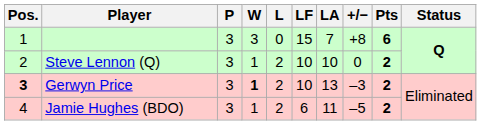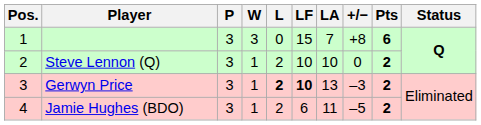(23, 85) bold -> (23, 85) normal
(254, 85) bold -> (254, 85) normal
(279, 85) normal -> (279, 85) bold
(304, 85) normal -> (304, 85) bold
